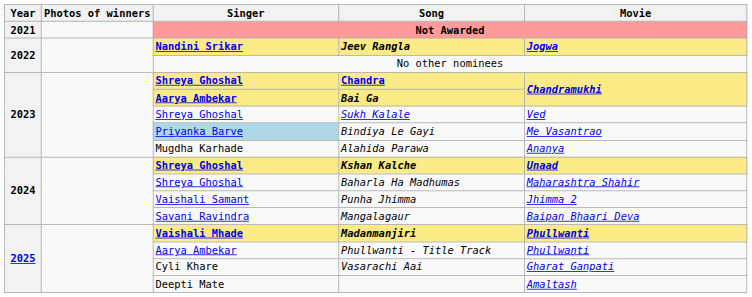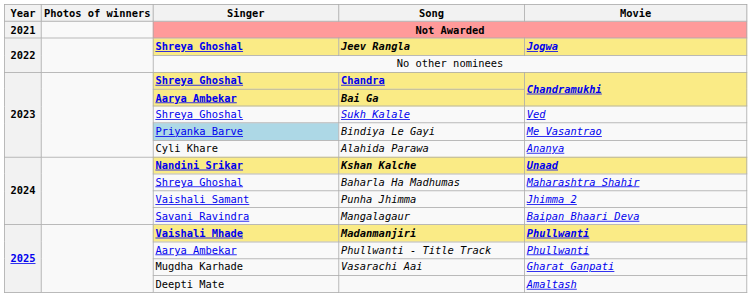(199, 47) Nandini Srikar -> (199, 47) Shreya Ghoshal
(199, 148) Mugdha Karhade -> (187, 148) Cyli Khare
(199, 165) Shreya Ghoshal -> (199, 165) Nandini Srikar
(187, 267) Cyli Khare -> (199, 267) Mugdha Karhade
